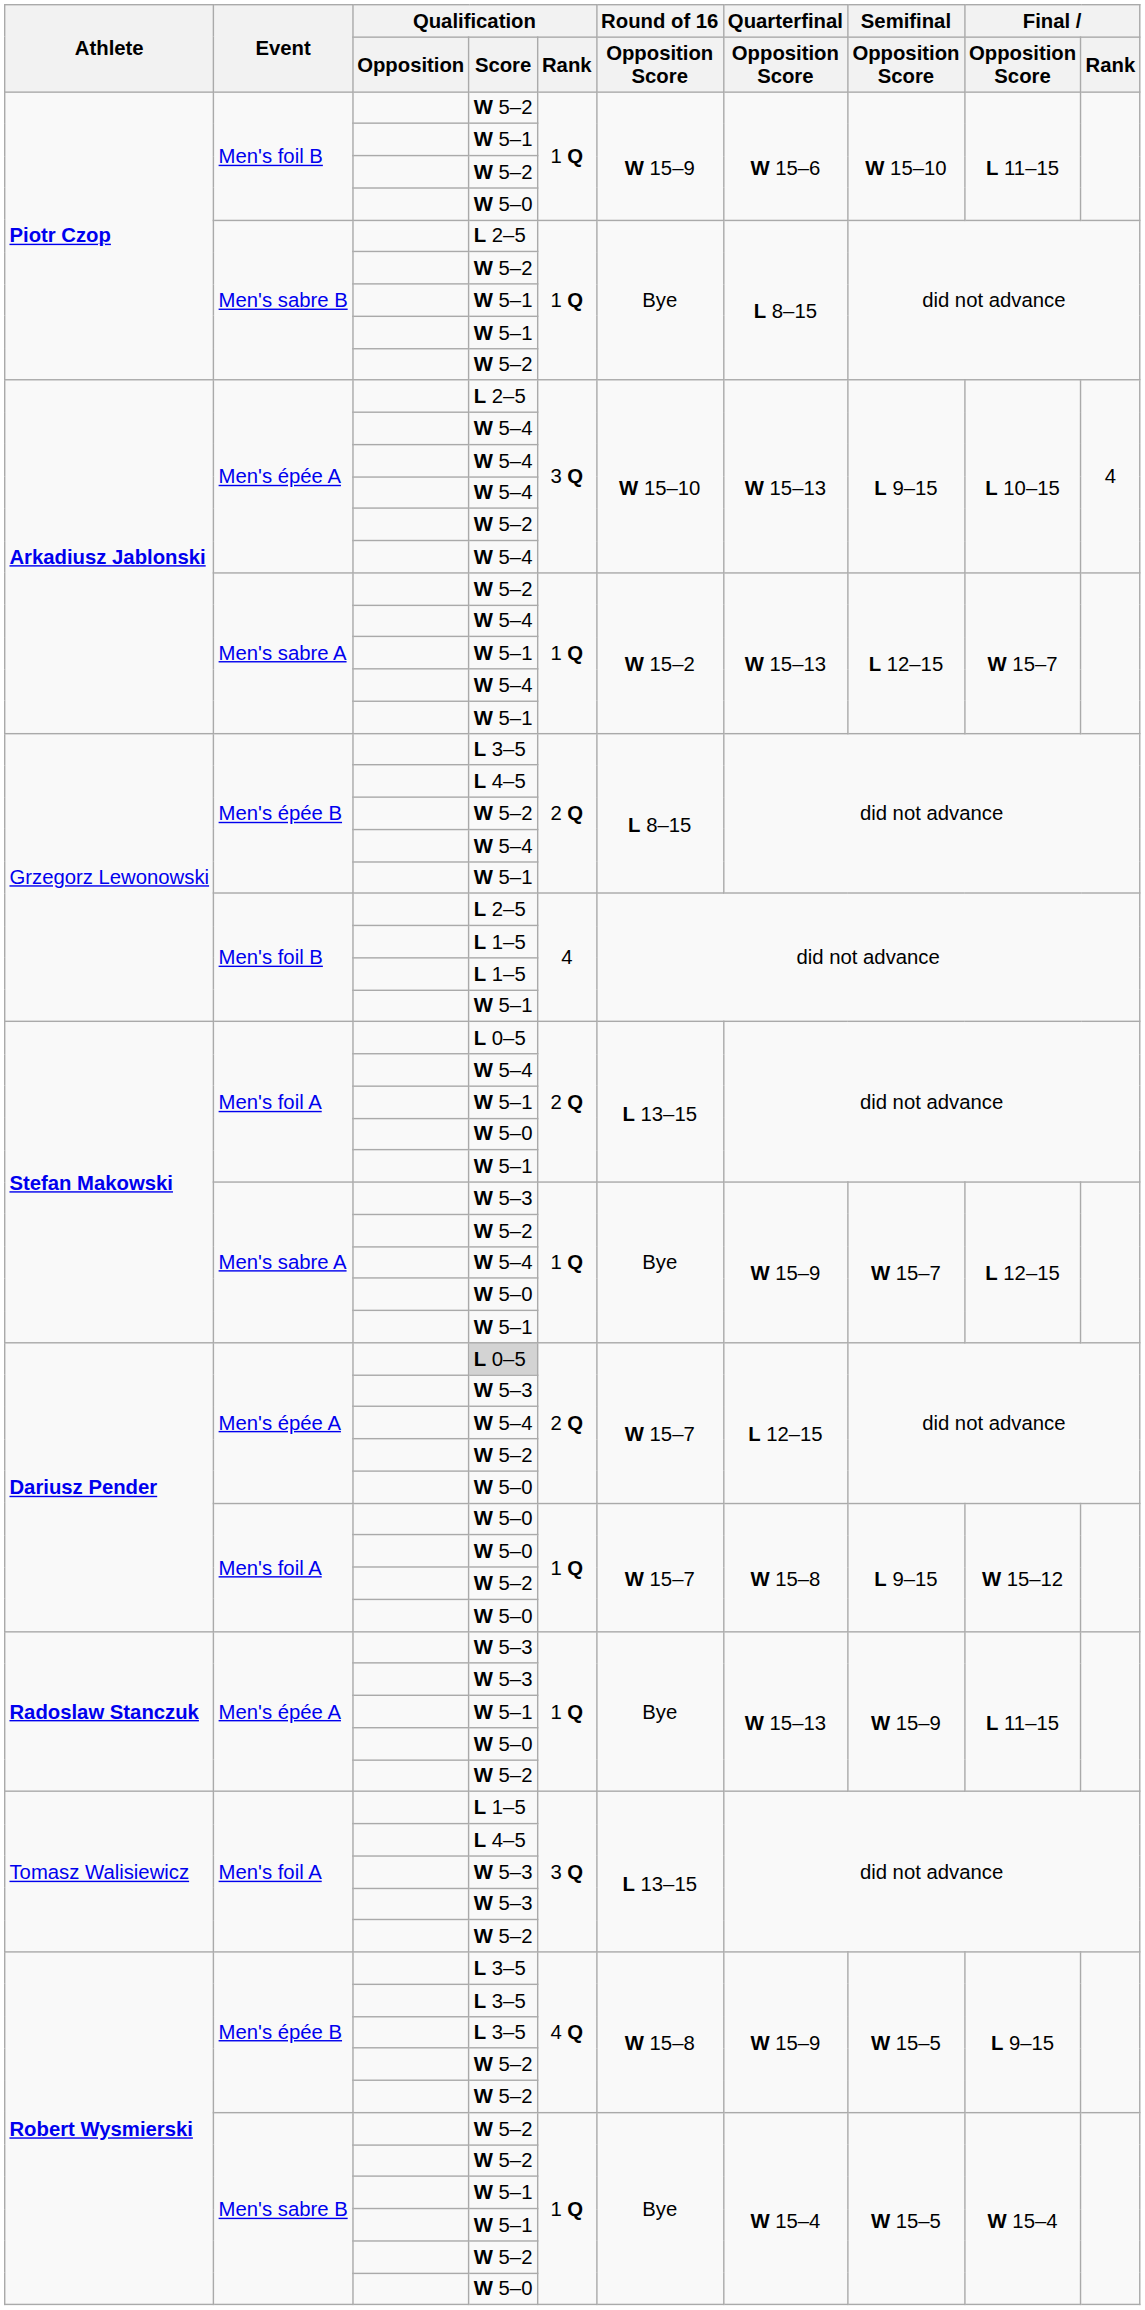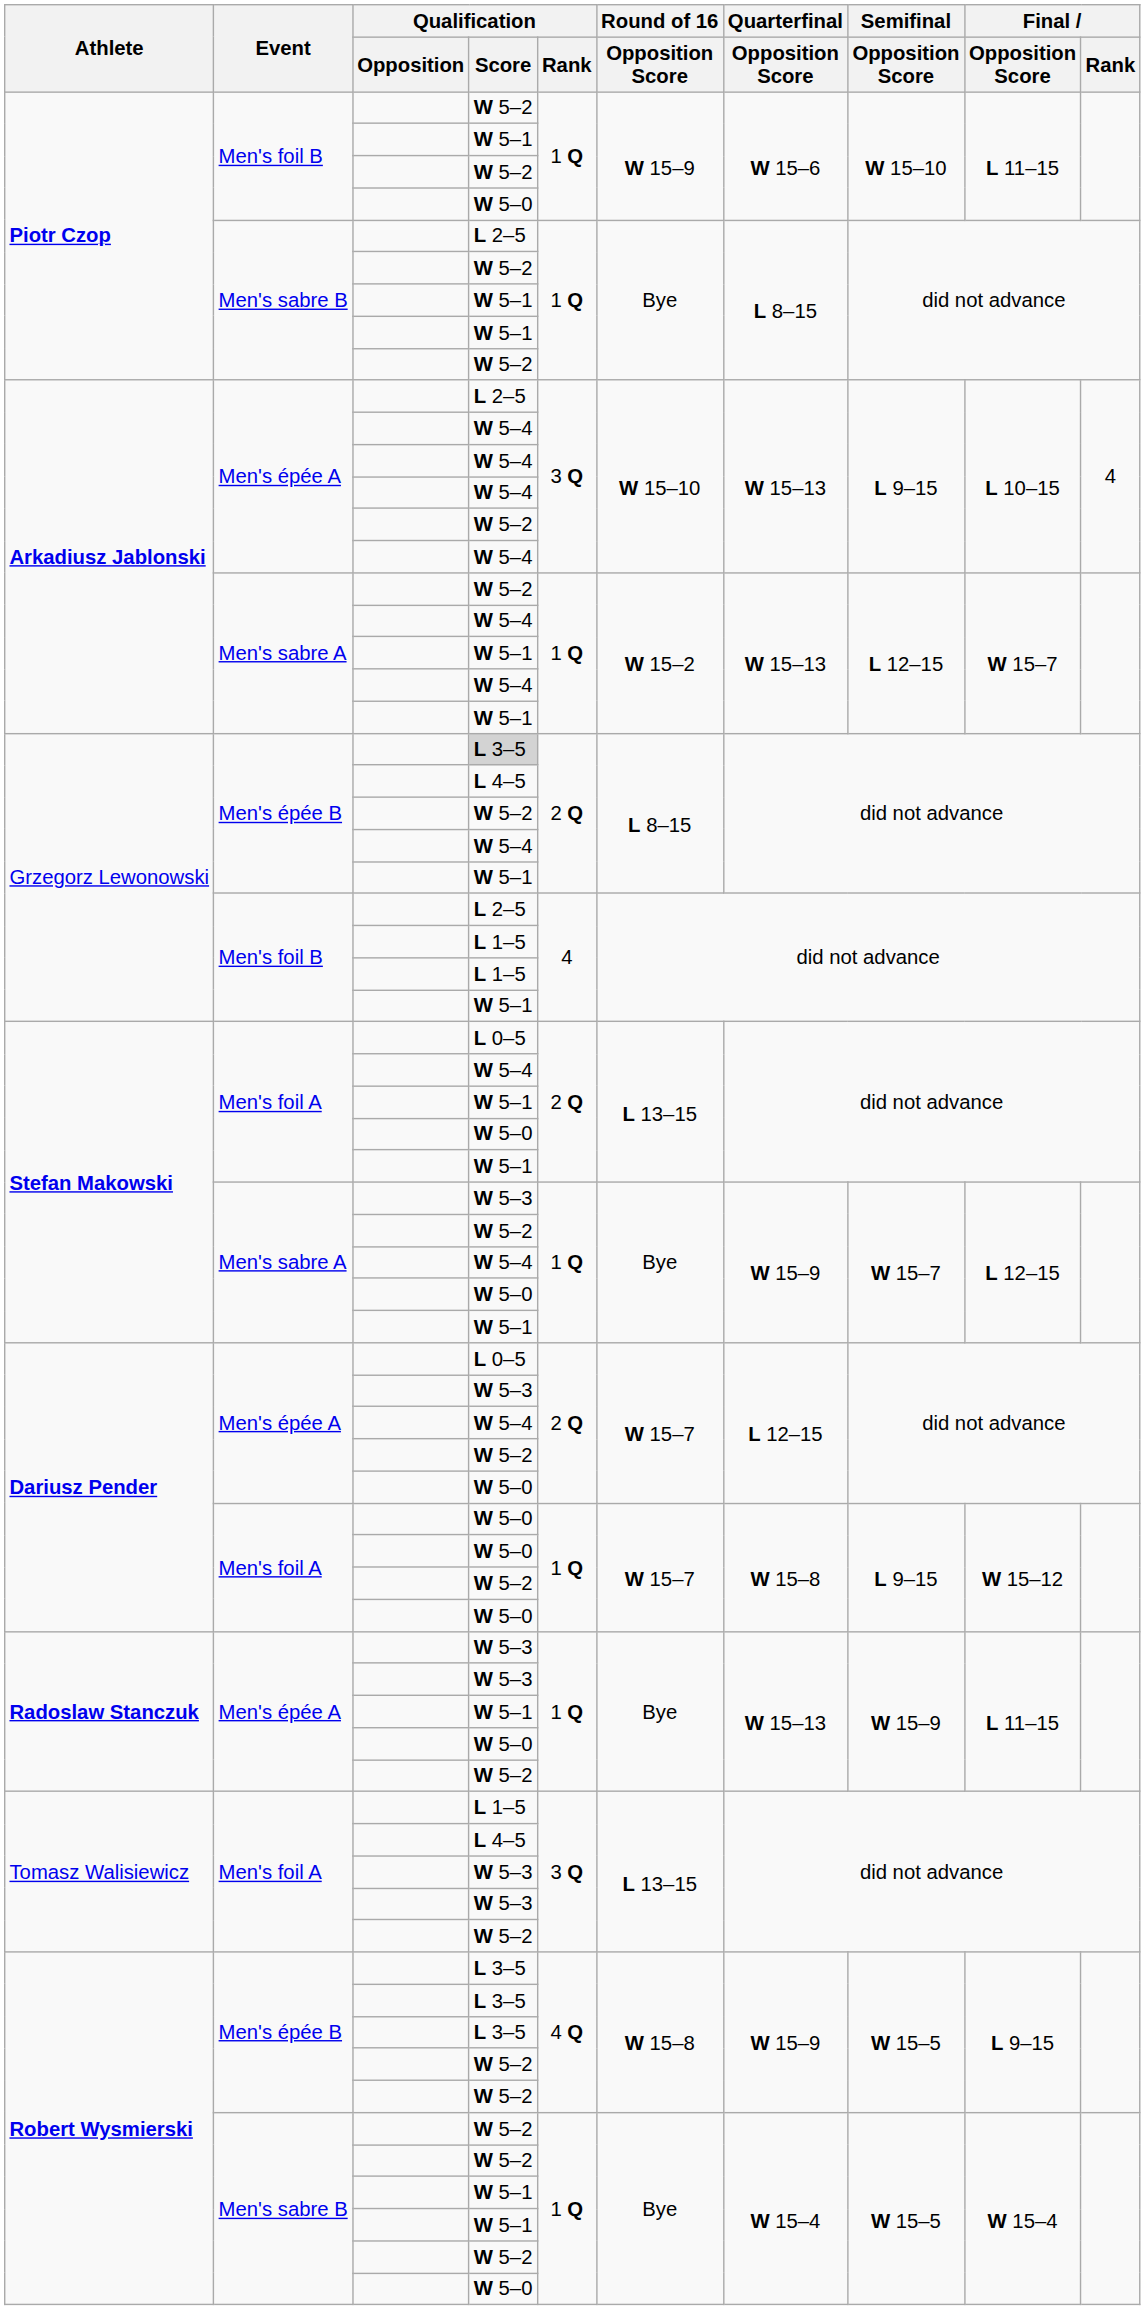(500, 749) no background -> (500, 749) lightgrey background
(500, 1359) lightgrey background -> (500, 1359) no background
